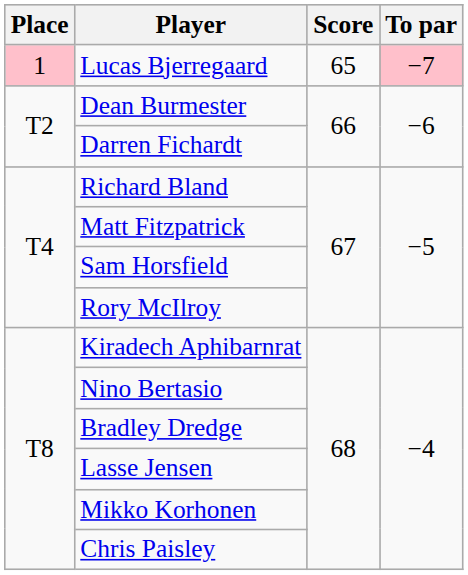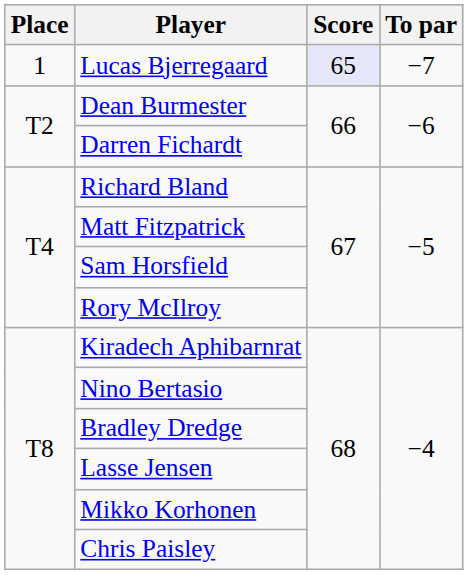(40, 65) pink background -> (40, 65) no background
(343, 65) no background -> (343, 65) lavender background
(421, 65) pink background -> (421, 65) no background
